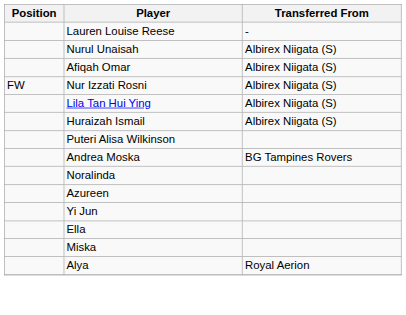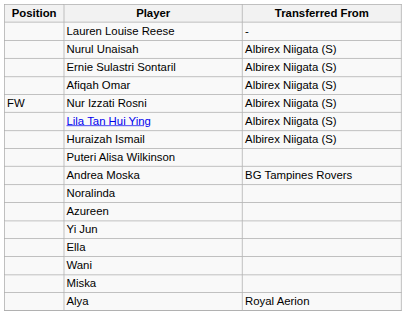+ row: (121, 67)
+ row: (79, 265)
